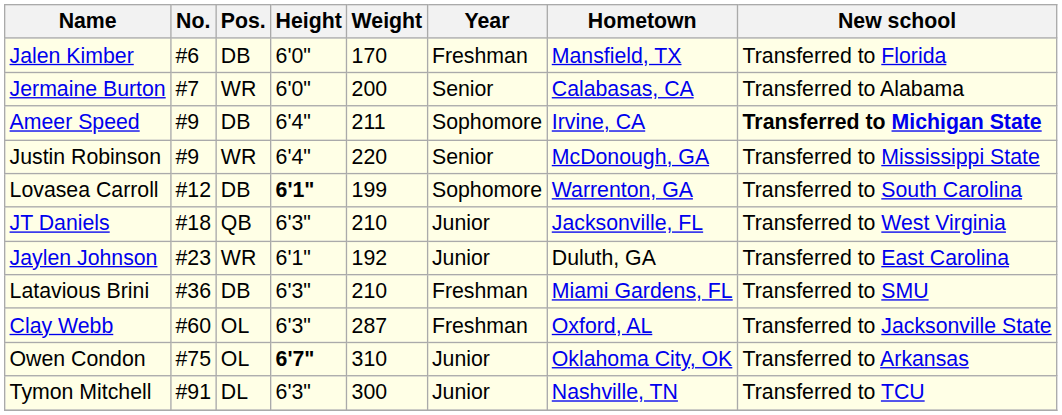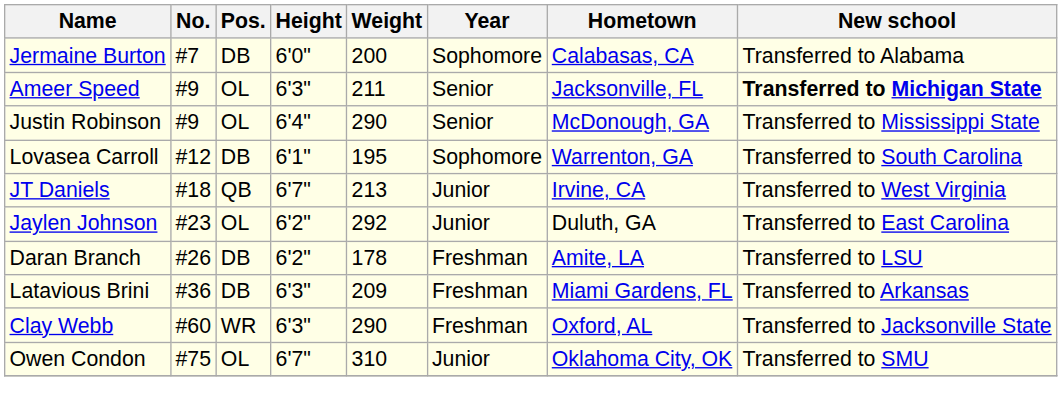- row: (72, 55)
(239, 88) WR -> (236, 55) DB
(463, 88) Senior -> (487, 55) Sophomore
(236, 122) DB -> (235, 88) OL
(293, 122) 6'4" -> (293, 88) 6'3"
(487, 122) Sophomore -> (463, 88) Senior
(598, 122) Irvine, CA -> (627, 88) Jacksonville, FL
(239, 156) WR -> (235, 122) OL
(369, 156) 220 -> (369, 122) 290
(295, 190) bold -> (293, 156) normal
(369, 190) 199 -> (369, 156) 195
(293, 223) 6'3" -> (293, 190) 6'7"
(369, 223) 210 -> (369, 190) 213
(627, 223) Jacksonville, FL -> (598, 190) Irvine, CA
(239, 257) WR -> (235, 223) OL
(293, 257) 6'1" -> (293, 223) 6'2"
(369, 257) 192 -> (369, 223) 292
+ row: (75, 257)
(369, 291) 210 -> (369, 291) 209
(836, 291) Transferred to SMU -> (856, 291) Transferred to Arkansas
(235, 325) OL -> (239, 325) WR
(369, 325) 287 -> (369, 325) 290
(295, 358) bold -> (293, 358) normal
(856, 358) Transferred to Arkansas -> (836, 358) Transferred to SMU
- row: (81, 392)
